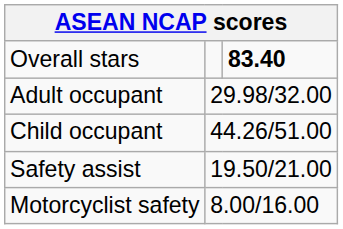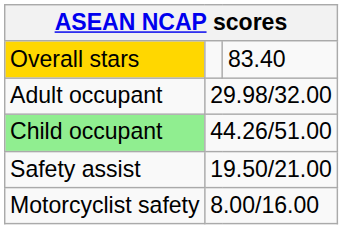(75, 59) no background -> (75, 59) gold background
(257, 59) bold -> (257, 59) normal
(86, 132) no background -> (86, 132) lightgreen background
